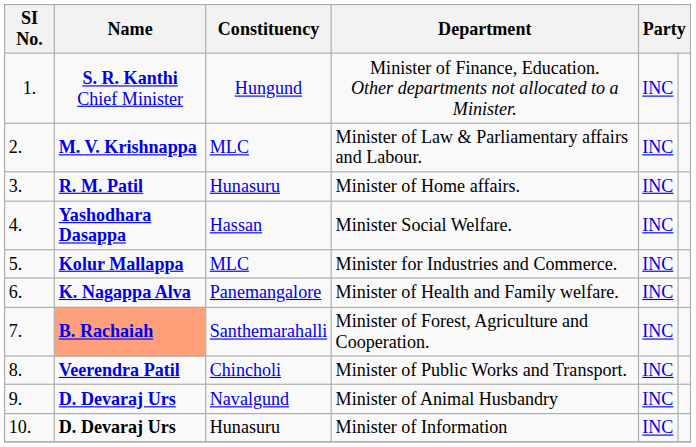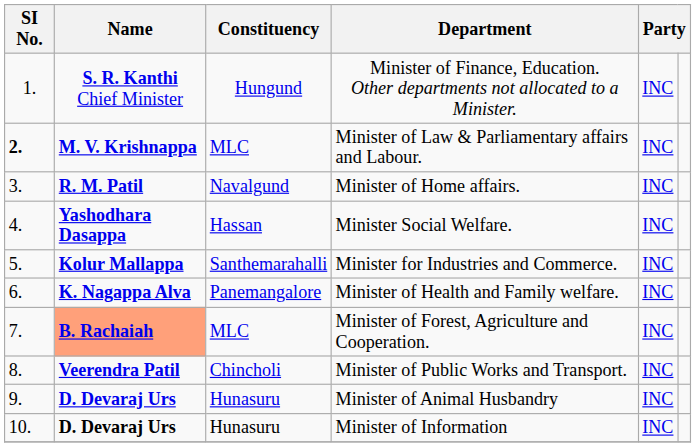(16, 147) normal -> (16, 147) bold
(245, 186) Hunasuru -> (249, 186) Navalgund
(229, 263) MLC -> (269, 263) Santhemarahalli
(269, 331) Santhemarahalli -> (229, 331) MLC
(249, 398) Navalgund -> (245, 398) Hunasuru
